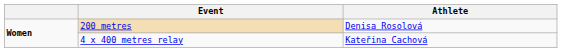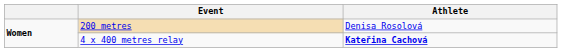(386, 40) normal -> (386, 40) bold
